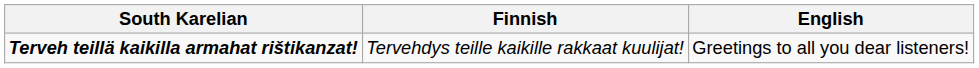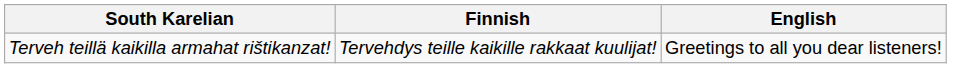(183, 47) bold -> (170, 47) normal
